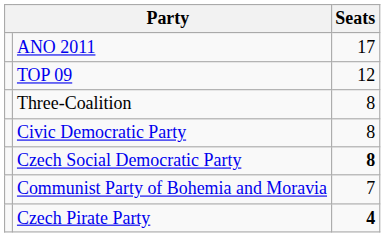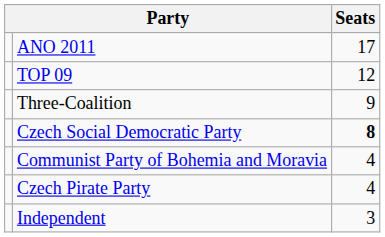(371, 103) 8 -> (371, 103) 9
- row: (102, 132)
(371, 189) 7 -> (371, 160) 4
(371, 217) bold -> (371, 189) normal
+ row: (61, 217)
